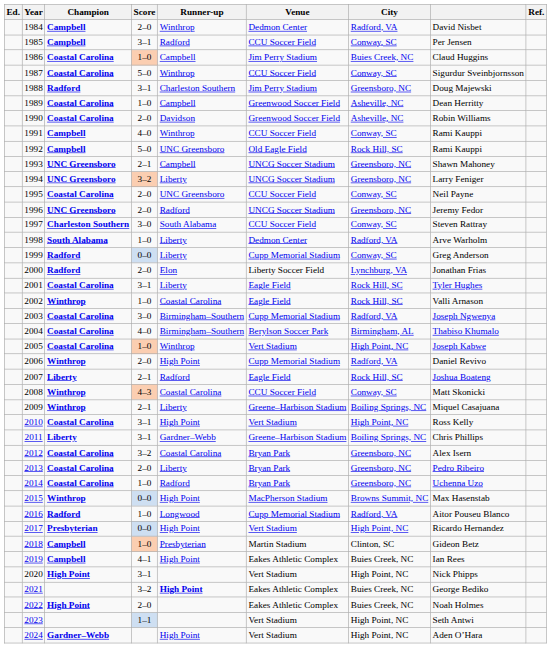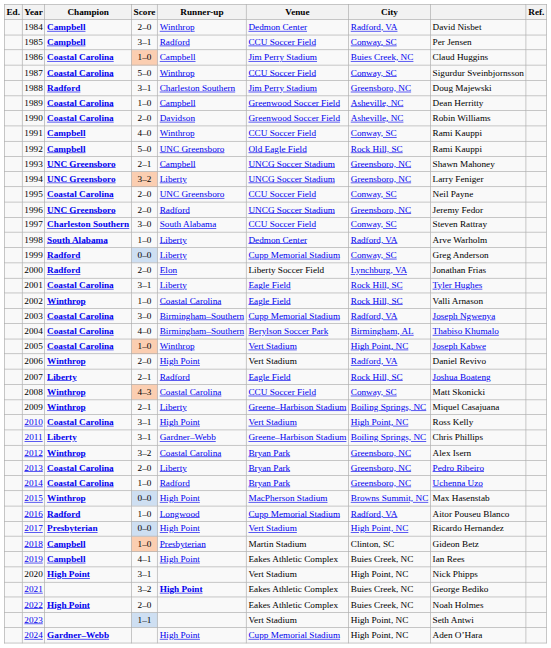(294, 362) Cupp Memorial Stadium -> (273, 362) Vert Stadium
(80, 453) Coastal Carolina -> (66, 453) Winthrop
(273, 635) Vert Stadium -> (294, 635) Cupp Memorial Stadium
